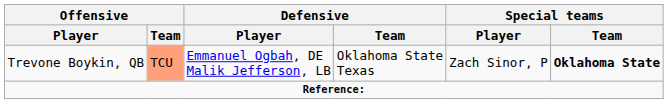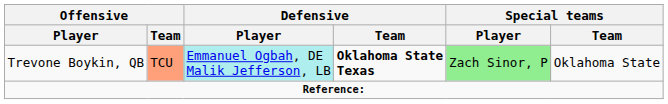(259, 63) no background -> (259, 63) paleturquoise background
(390, 63) normal -> (390, 63) bold
(498, 63) no background -> (498, 63) lightgreen background
(607, 63) bold -> (607, 63) normal
